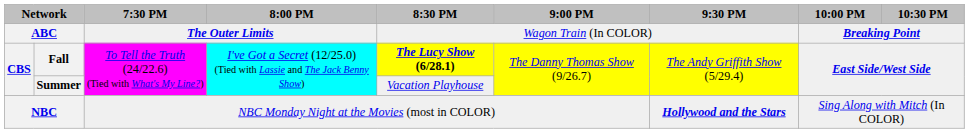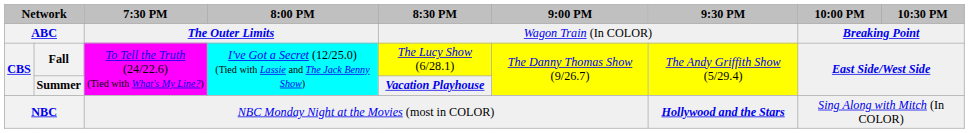(435, 59) bold -> (435, 59) normal
(435, 85) normal -> (435, 85) bold
